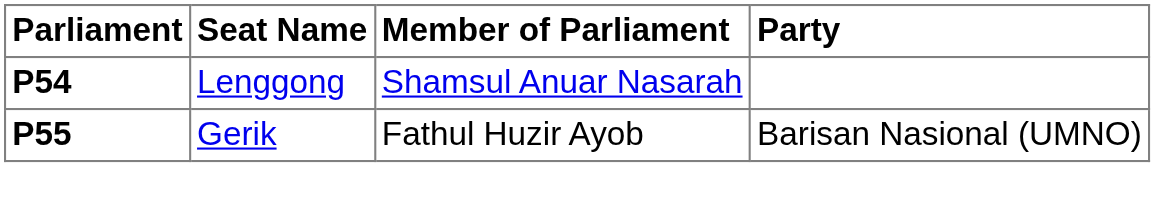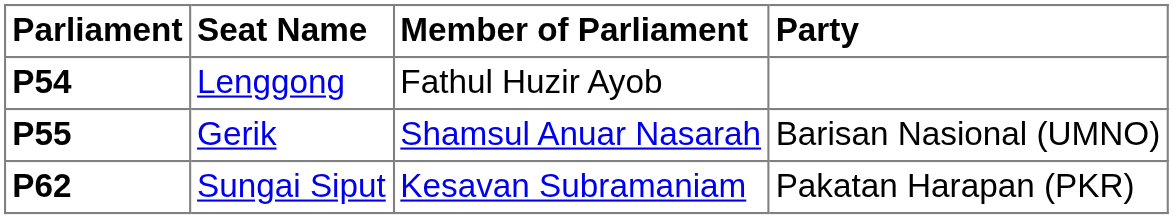(562, 82) Shamsul Anuar Nasarah -> (531, 82) Fathul Huzir Ayob
(513, 134) Fathul Huzir Ayob -> (581, 134) Shamsul Anuar Nasarah
+ row: (42, 186)
